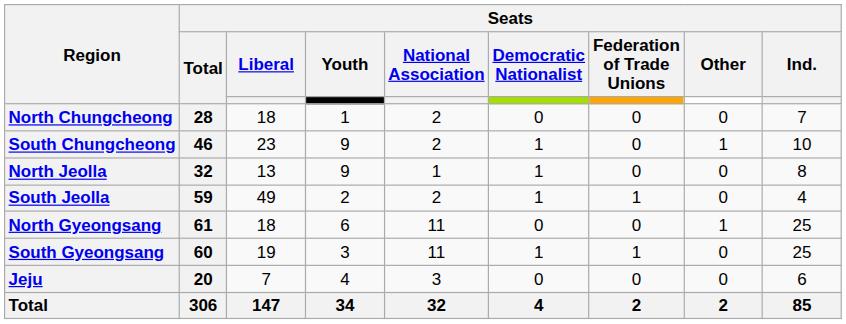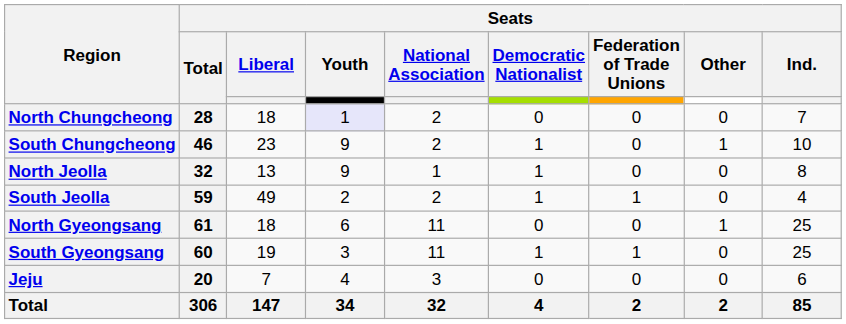(345, 118) no background -> (345, 118) lavender background
